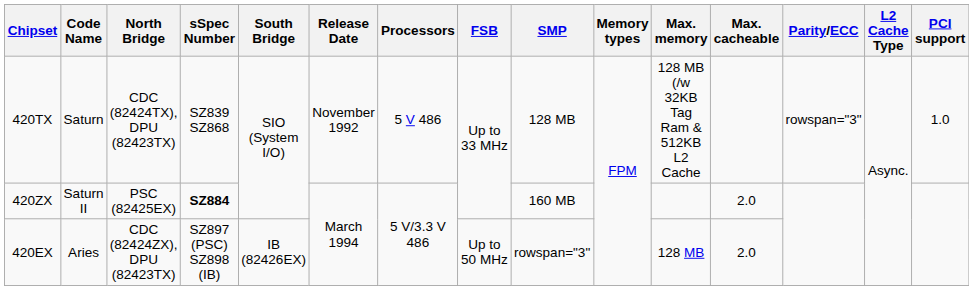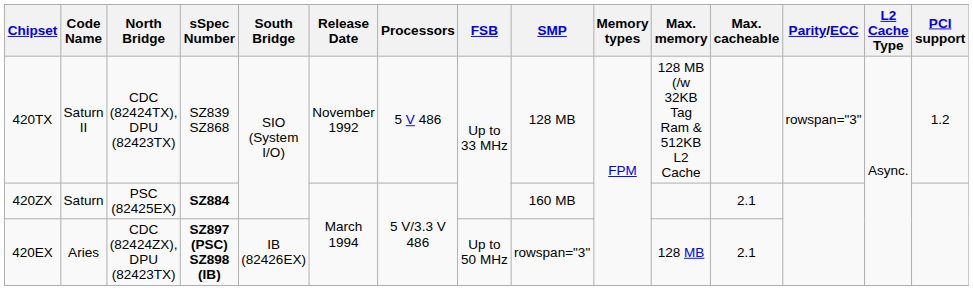(84, 120) Saturn -> (84, 120) Saturn II
(940, 120) 1.0 -> (940, 120) 1.2
(84, 201) Saturn II -> (84, 201) Saturn
(746, 201) 2.0 -> (746, 201) 2.1
(209, 253) normal -> (209, 253) bold
(746, 253) 2.0 -> (746, 253) 2.1
